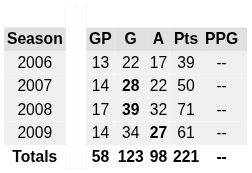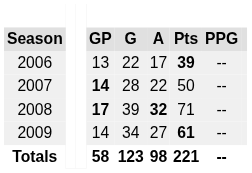(186, 62) normal -> (186, 62) bold
(100, 86) normal -> (100, 86) bold
(131, 86) bold -> (131, 86) normal
(100, 109) normal -> (100, 109) bold
(131, 109) bold -> (131, 109) normal
(158, 109) normal -> (158, 109) bold
(158, 133) bold -> (158, 133) normal
(186, 133) normal -> (186, 133) bold
